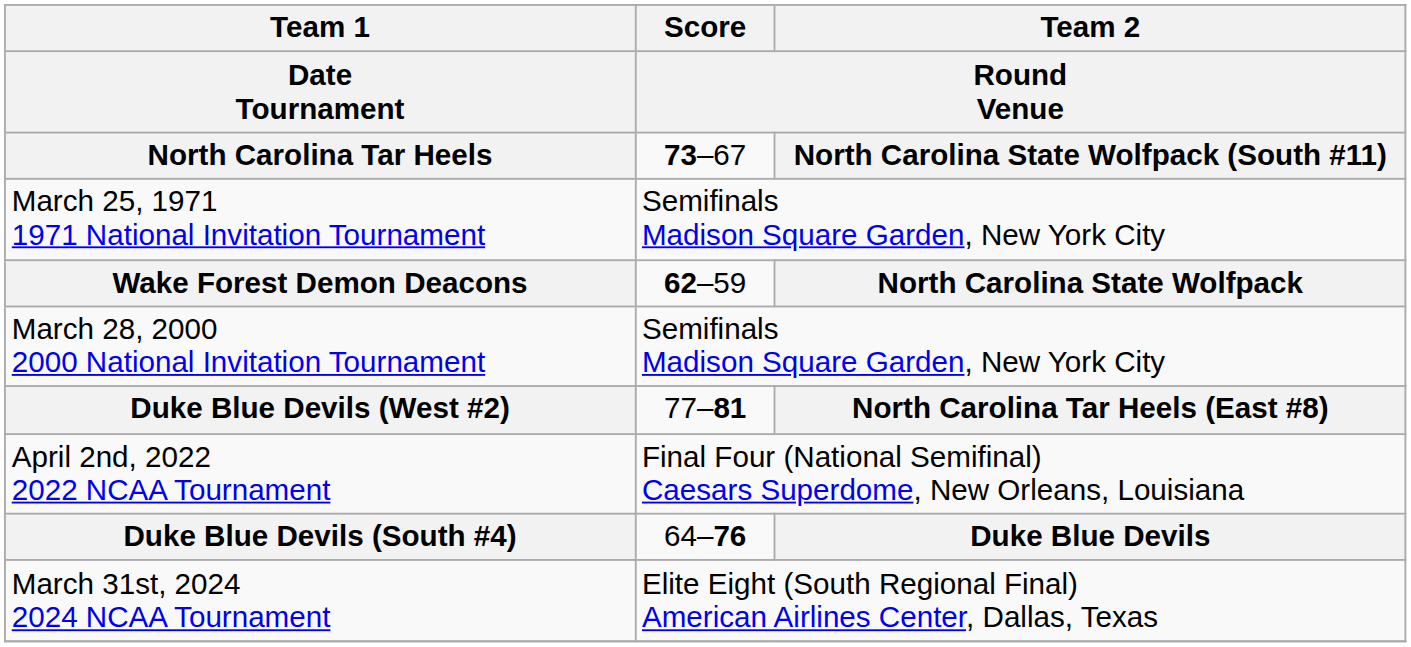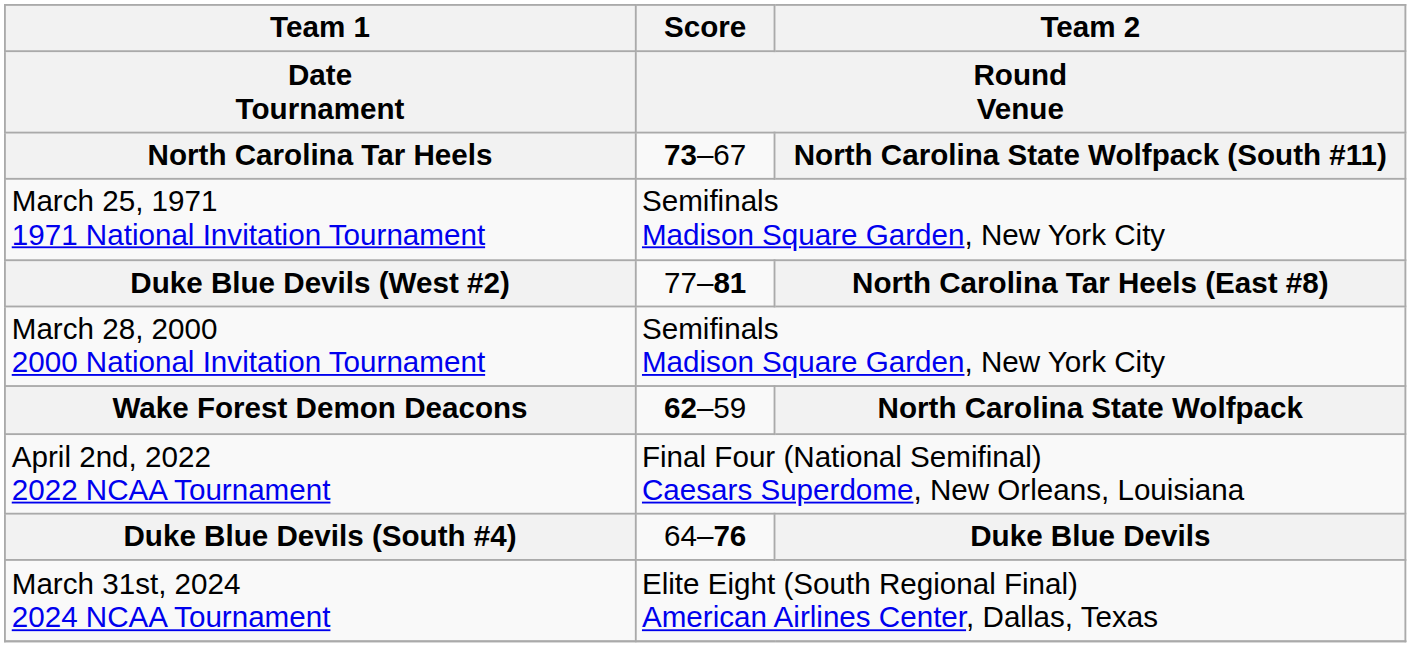rows swapped: (320, 282) <-> (320, 409)
